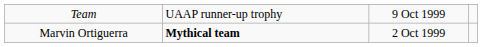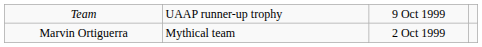(203, 33) bold -> (200, 33) normal
